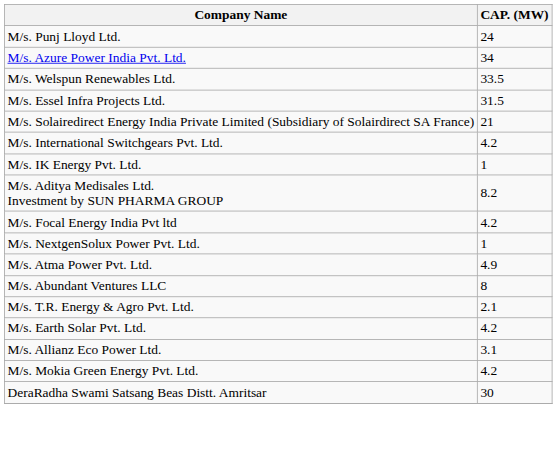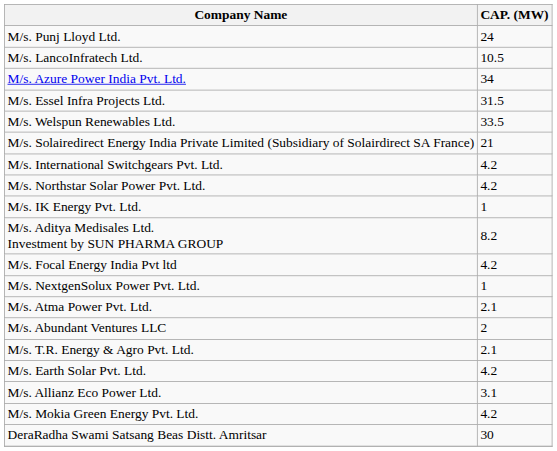+ row: (75, 57)
rows swapped: (91, 79) <-> (86, 100)
+ row: (106, 185)
(489, 264) 4.9 -> (489, 307) 2.1
(484, 286) 8 -> (484, 328) 2
